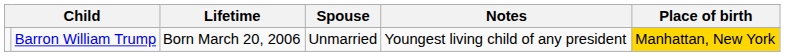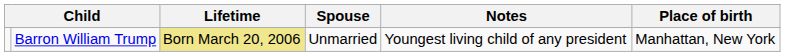(232, 39) no background -> (232, 39) khaki background
(705, 39) gold background -> (705, 39) no background
